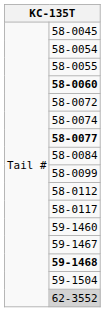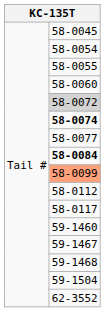(75, 85) bold -> (75, 85) normal
(75, 102) no background -> (75, 102) lightgrey background
(75, 120) normal -> (75, 120) bold
(75, 138) bold -> (75, 138) normal
(75, 156) normal -> (75, 156) bold
(75, 173) no background -> (75, 173) lightsalmon background
(75, 262) bold -> (75, 262) normal
(75, 298) lightgrey background -> (75, 298) no background
